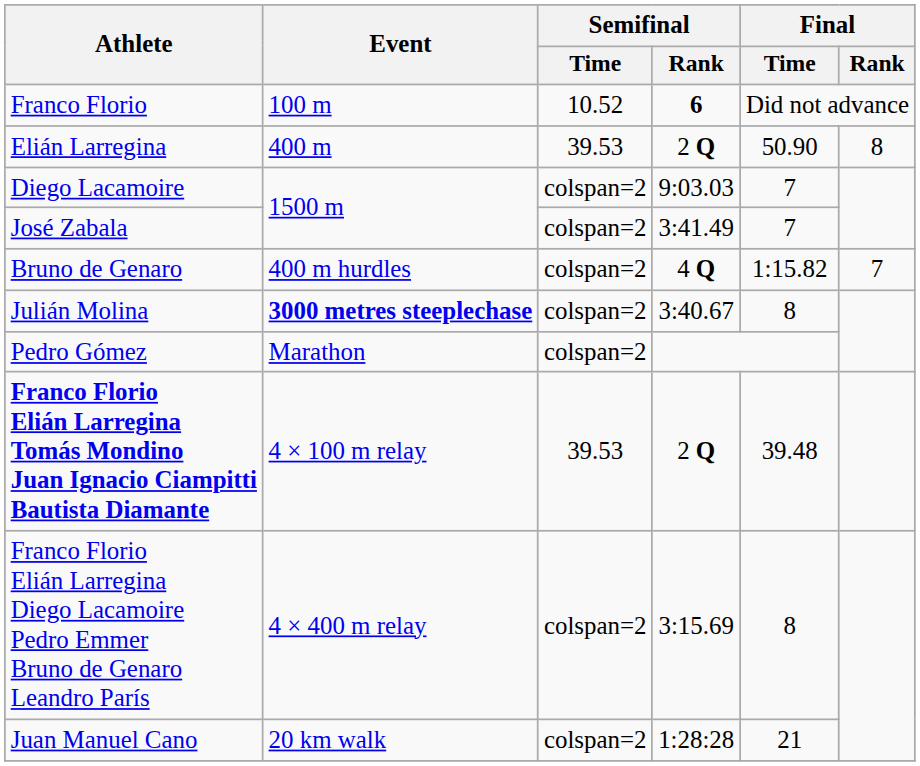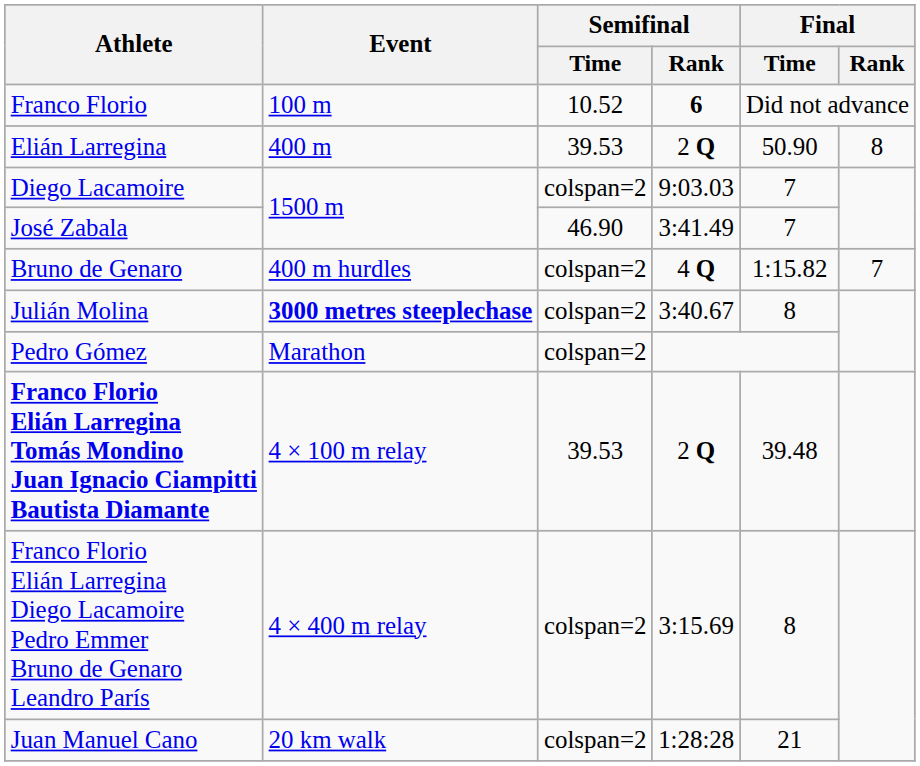(595, 228) colspan=2 -> (595, 228) 46.90
